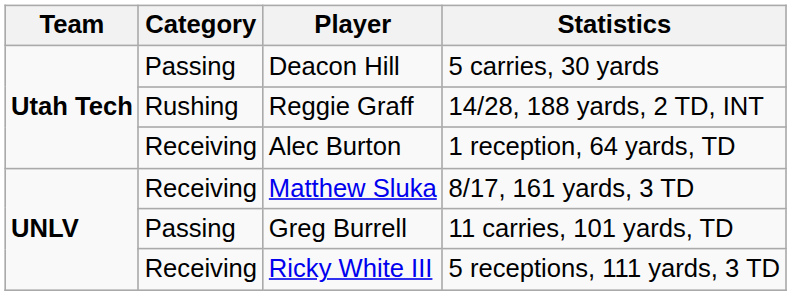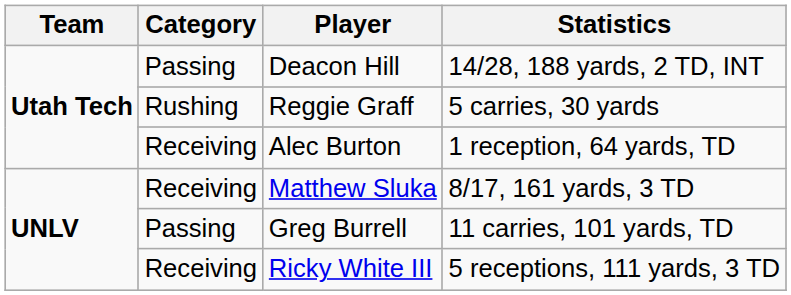(554, 66) 5 carries, 30 yards -> (606, 66) 14/28, 188 yards, 2 TD, INT
(606, 106) 14/28, 188 yards, 2 TD, INT -> (554, 106) 5 carries, 30 yards
